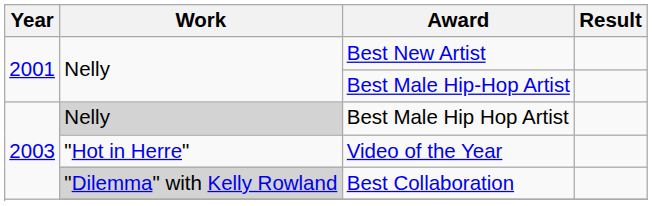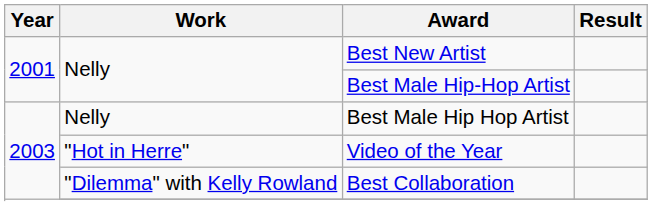(87, 118) lightgrey background -> (87, 118) no background
(201, 183) lightgrey background -> (201, 183) no background
